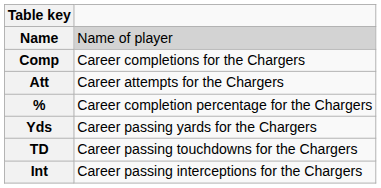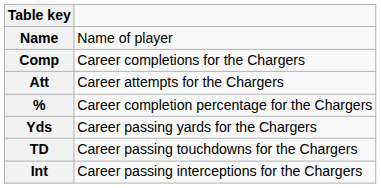(125, 37) lightgrey background -> (125, 37) no background
